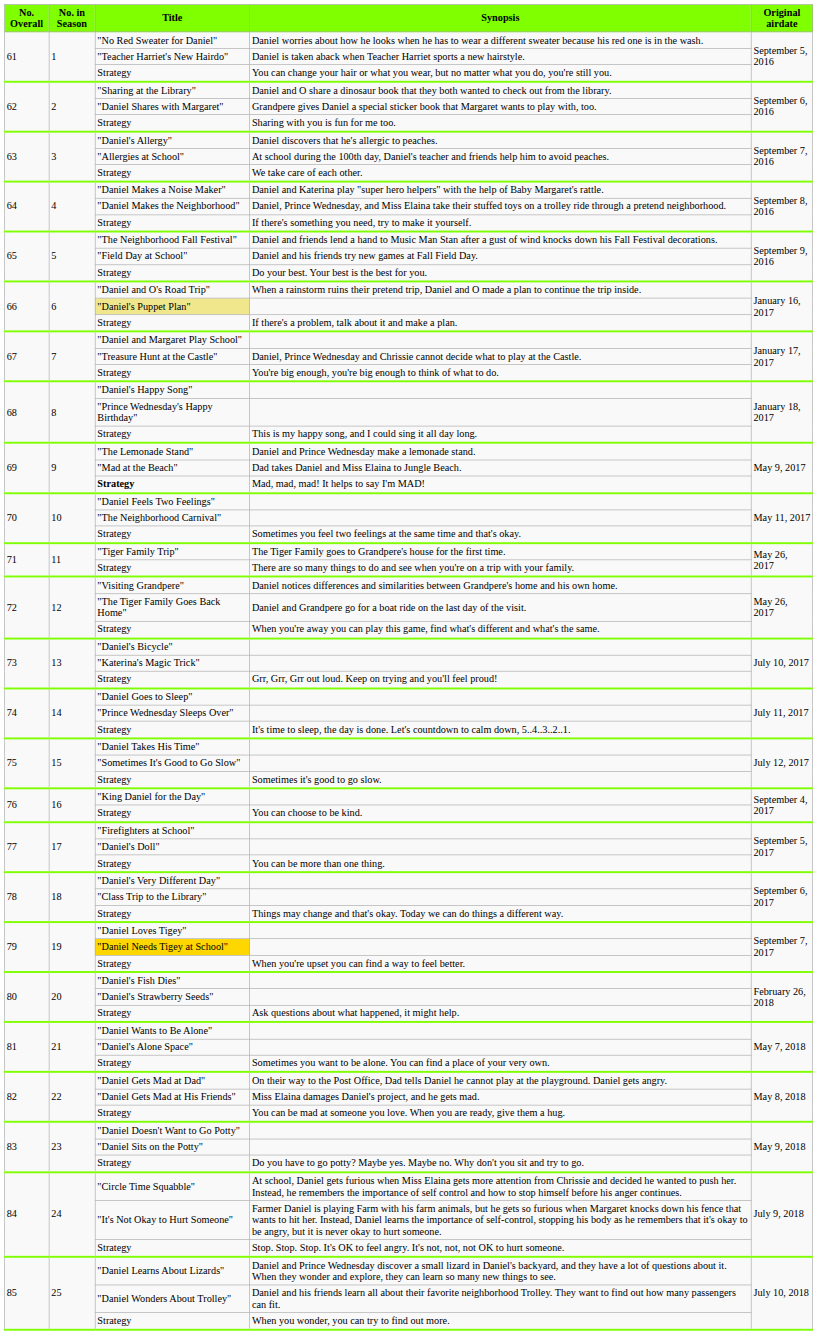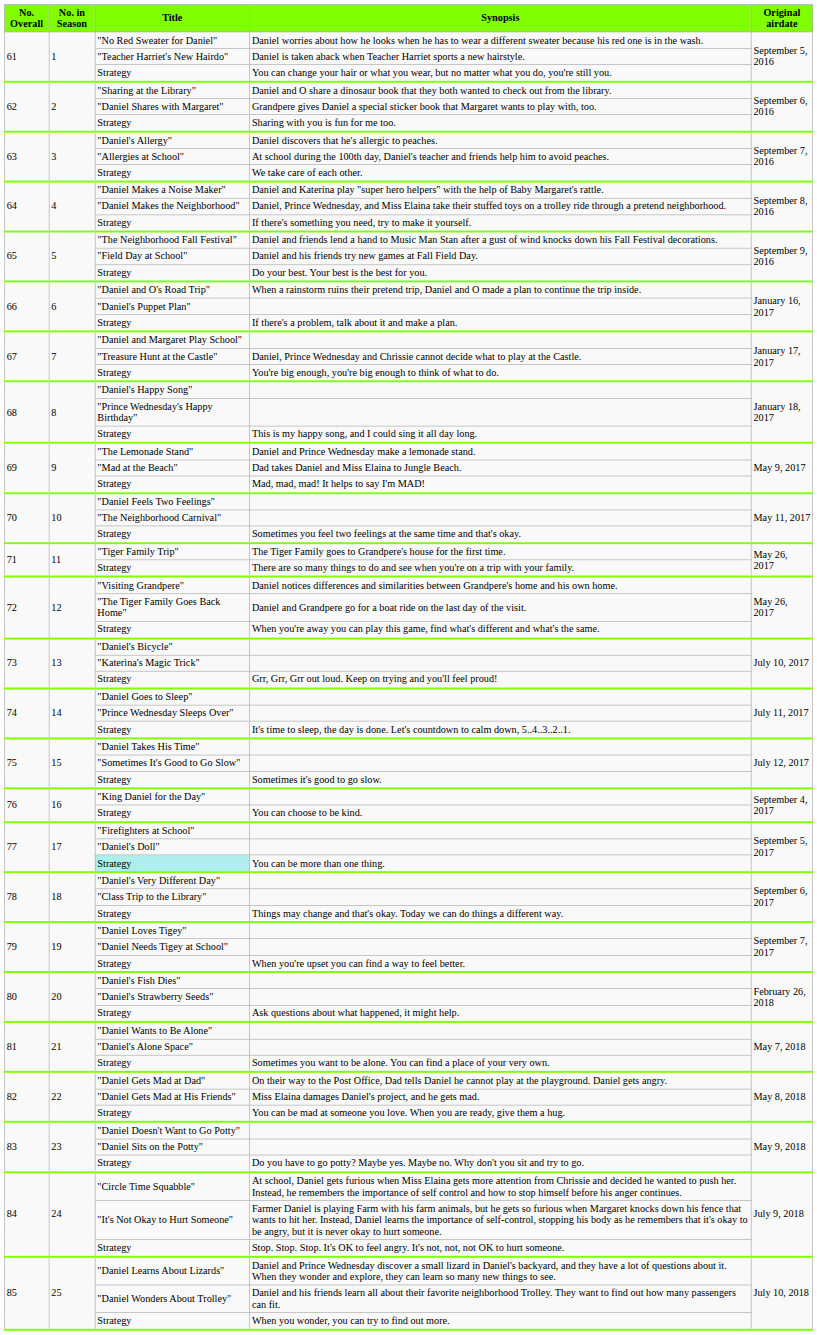(144, 306) khaki background -> (144, 306) no background
(116, 484) bold -> (114, 484) normal
(114, 863) no background -> (114, 863) paleturquoise background
(163, 947) gold background -> (163, 947) no background
